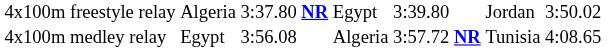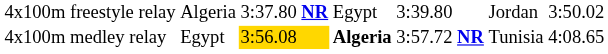(269, 37) no background -> (269, 37) gold background
(361, 37) normal -> (362, 37) bold
